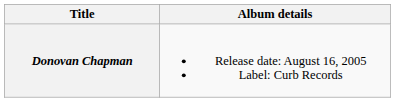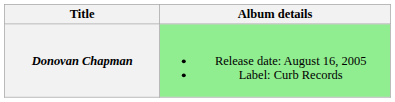(275, 68) no background -> (275, 68) lightgreen background
